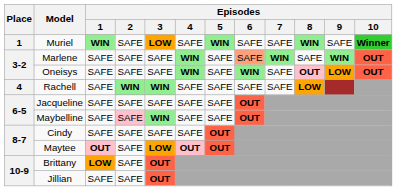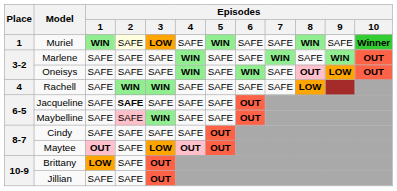(130, 42) no background -> (130, 42) lightyellow background
(250, 57) lightsalmon background -> (250, 57) no background
(130, 102) normal -> (130, 102) bold
